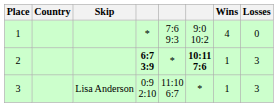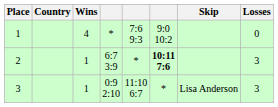columns swapped: (105, 12) <-> (227, 12)
(147, 61) bold -> (111, 61) normal
